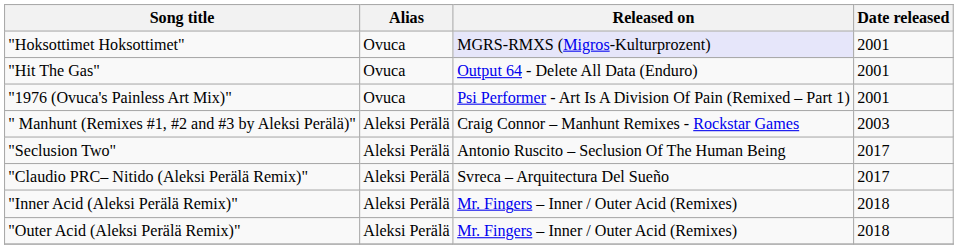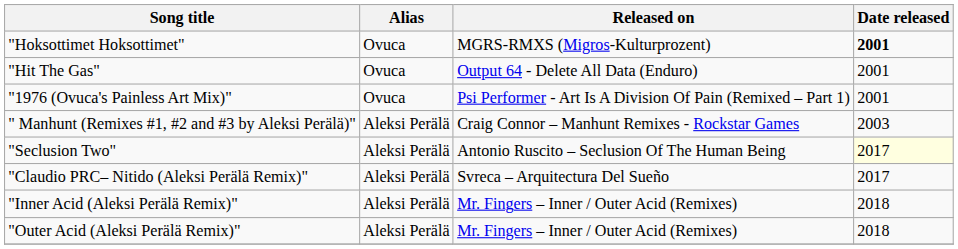(584, 44) lavender background -> (584, 44) no background
(873, 44) normal -> (873, 44) bold
(873, 150) no background -> (873, 150) lightyellow background
